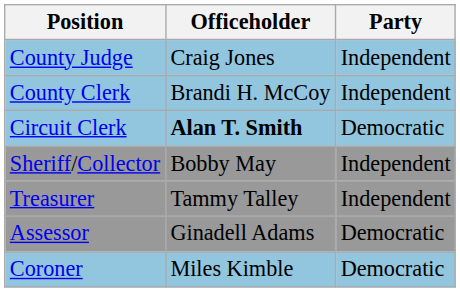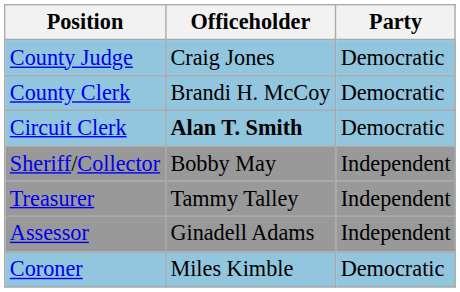(396, 57) Independent -> (393, 57) Democratic
(396, 92) Independent -> (393, 92) Democratic
(393, 233) Democratic -> (396, 233) Independent
